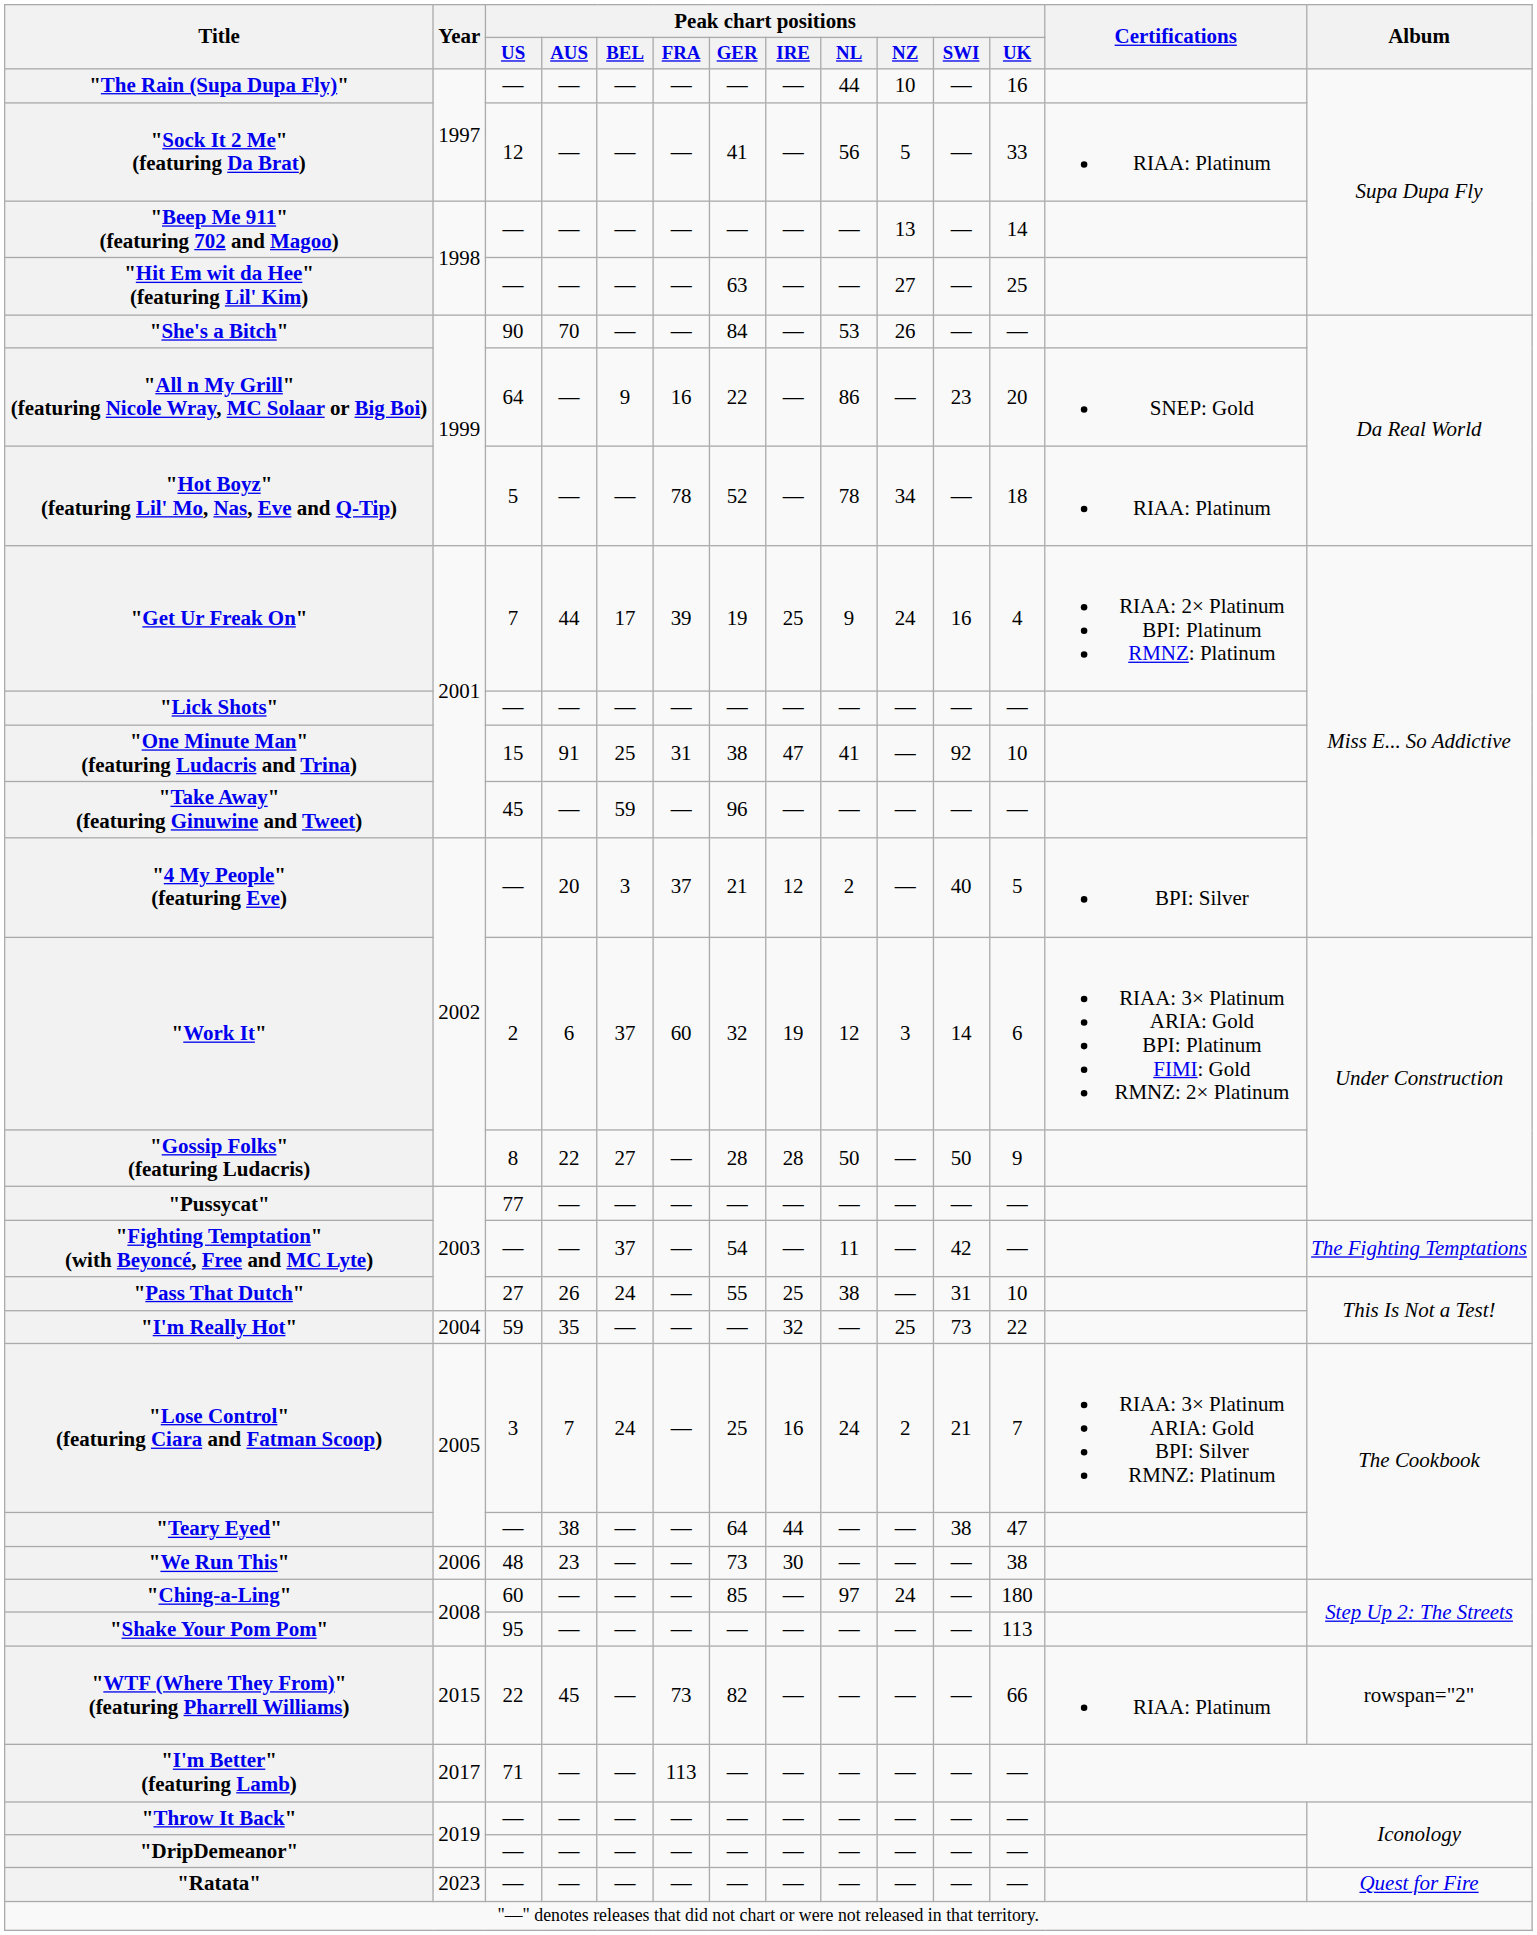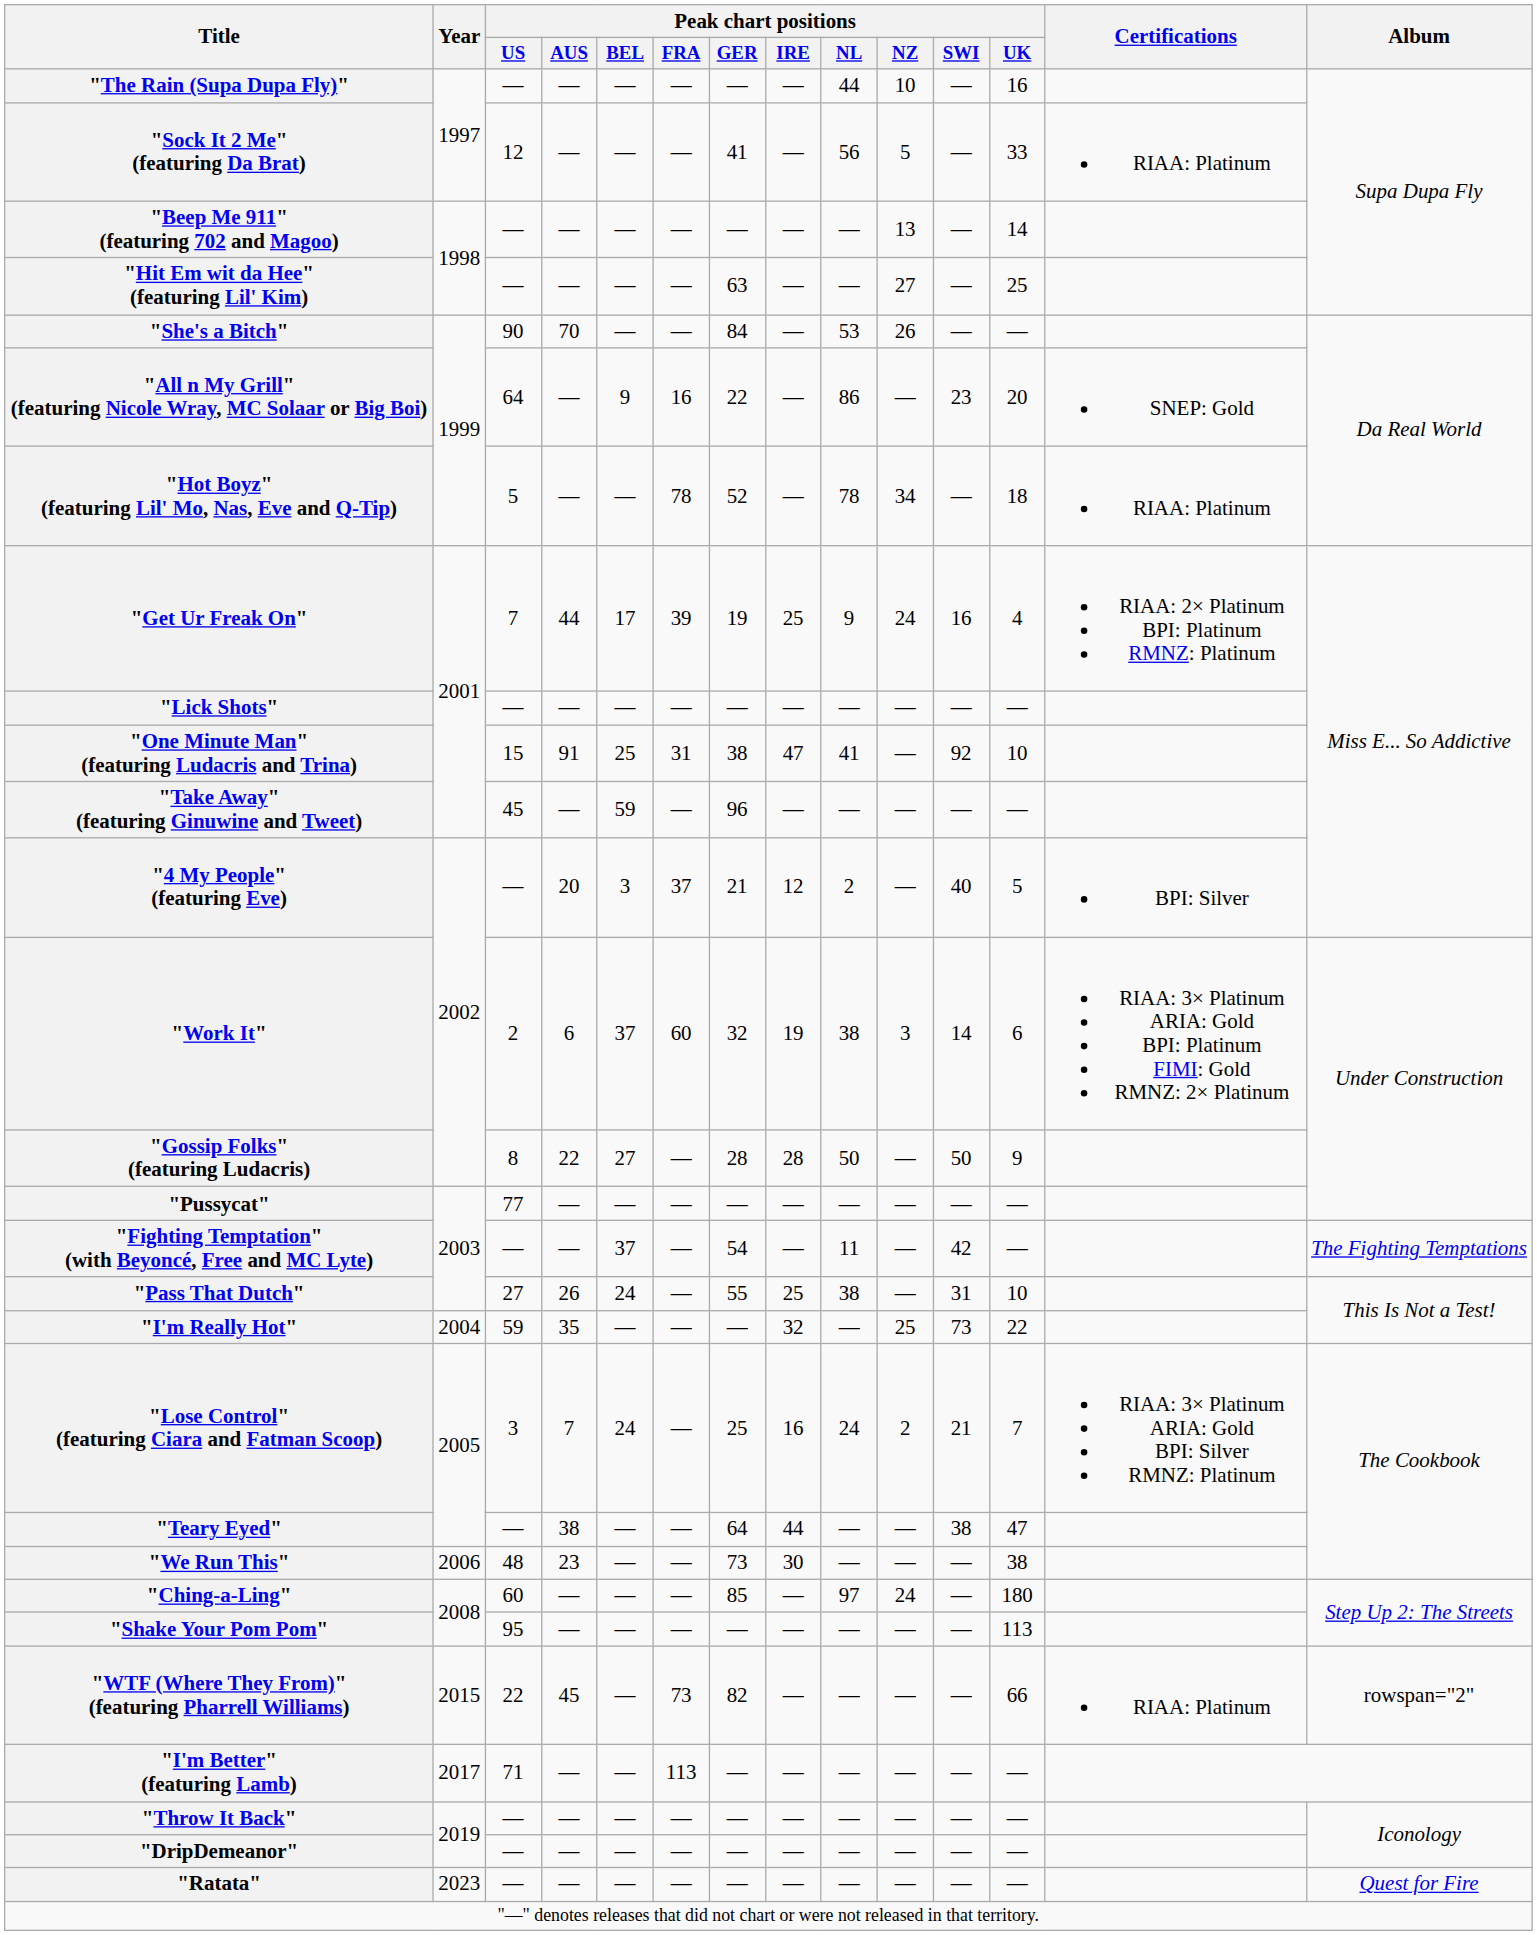(849, 1033) 12 -> (849, 1033) 38
